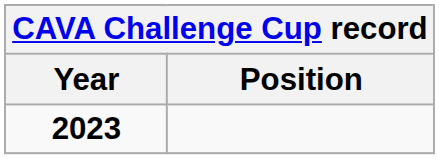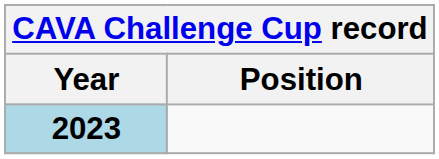(86, 128) no background -> (86, 128) lightblue background
